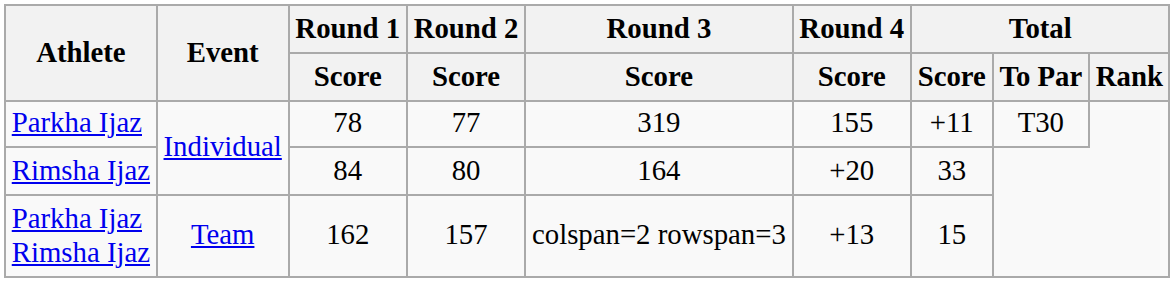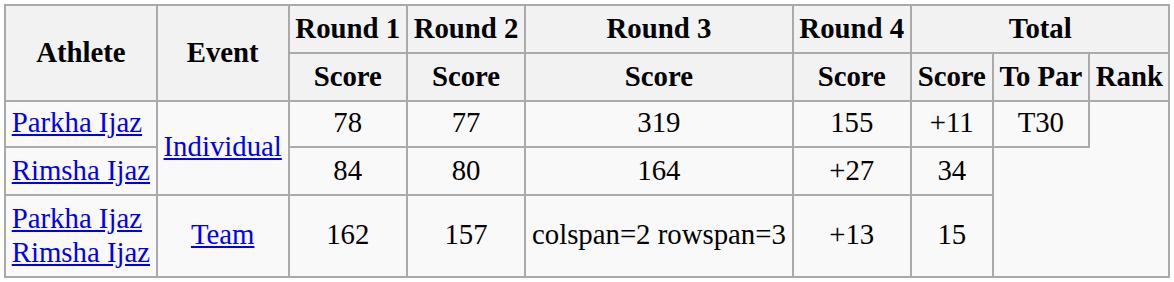(852, 171) +20 -> (852, 171) +27
(952, 171) 33 -> (952, 171) 34
